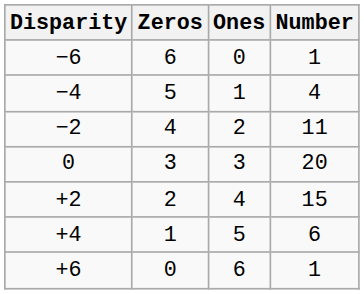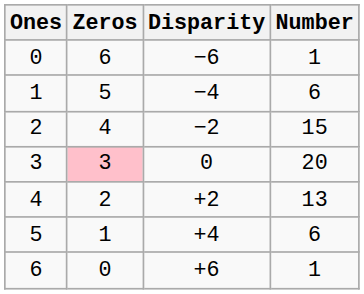columns swapped: (239, 23) <-> (69, 23)
(315, 93) 4 -> (315, 93) 6
(315, 129) 11 -> (315, 129) 15
(170, 164) no background -> (105, 164) pink background
(315, 199) 15 -> (315, 199) 13
